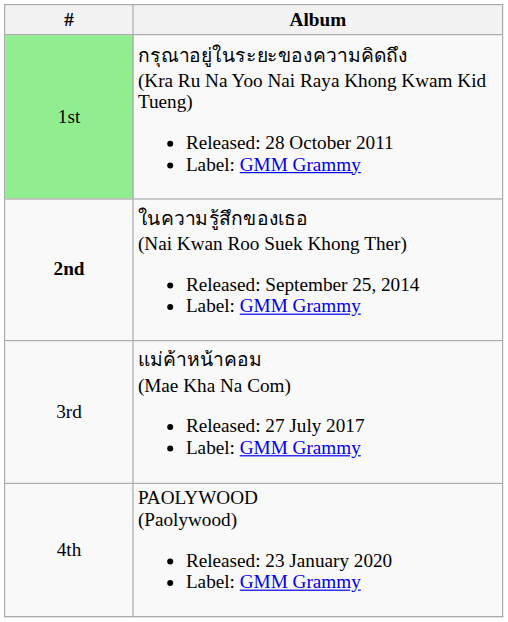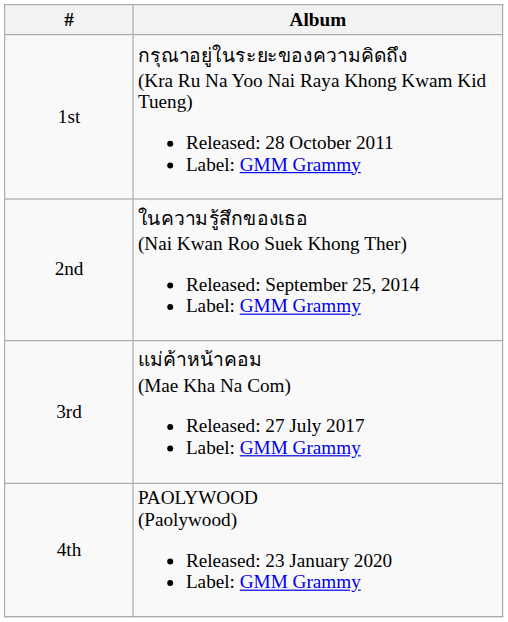(69, 116) lightgreen background -> (69, 116) no background
(69, 269) bold -> (69, 269) normal
